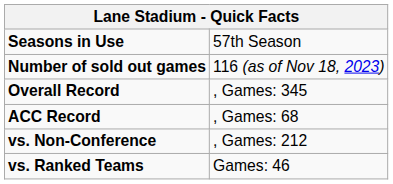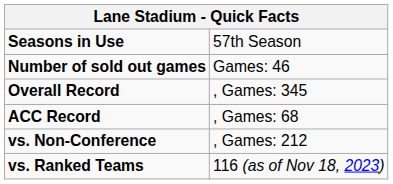(299, 66) 116 (as of Nov 18, 2023) -> (251, 66) Games: 46
(251, 166) Games: 46 -> (299, 166) 116 (as of Nov 18, 2023)
